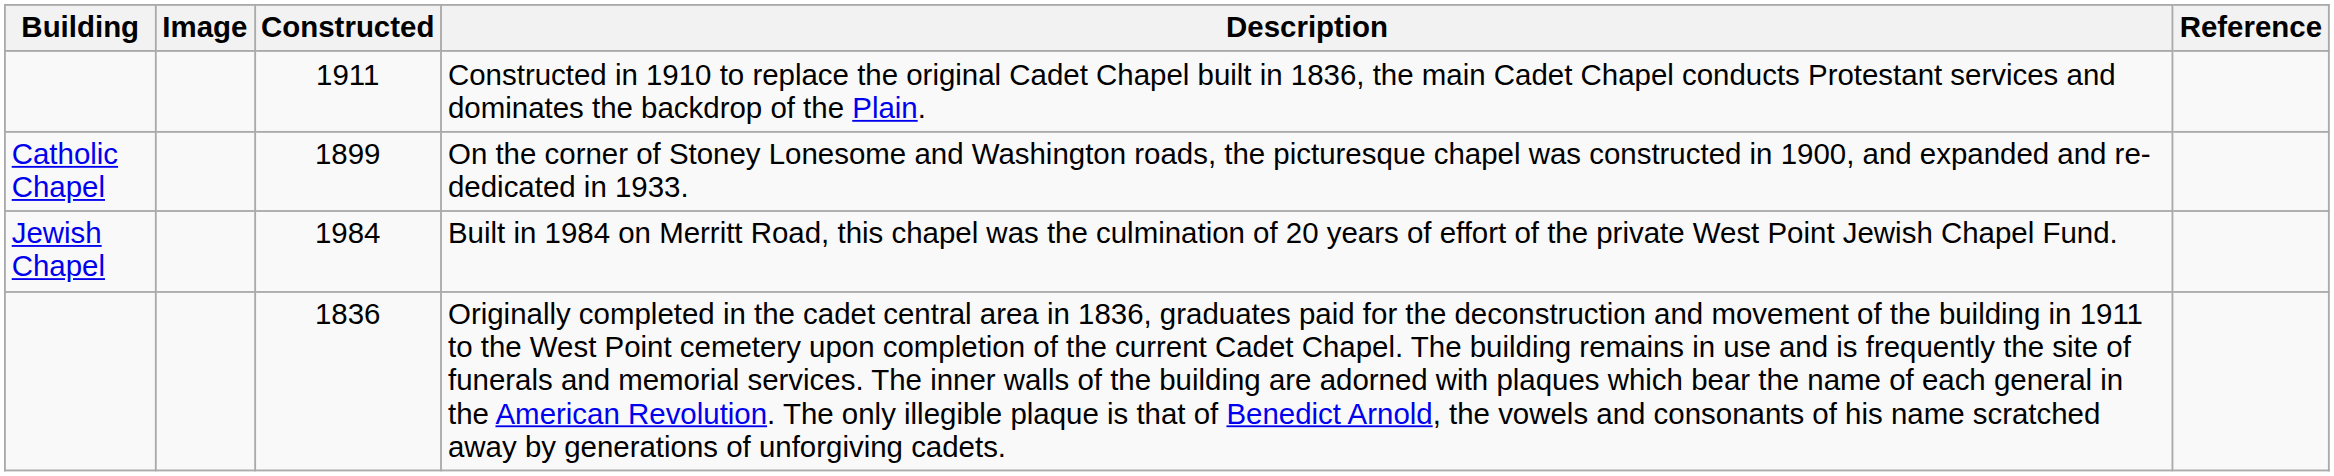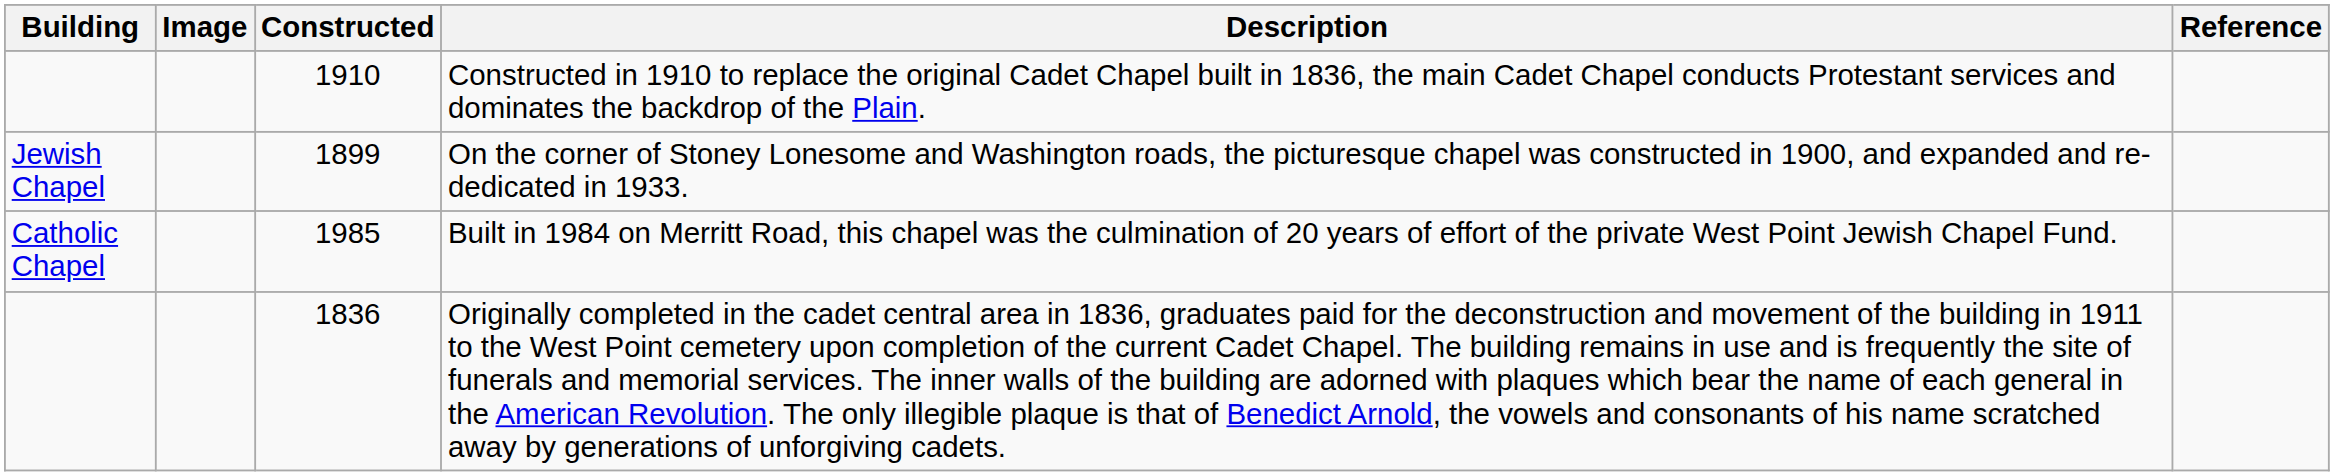(348, 74) 1911 -> (348, 74) 1910
(65, 170) Catholic Chapel -> (58, 170) Jewish Chapel
(58, 250) Jewish Chapel -> (65, 250) Catholic Chapel
(348, 234) 1984 -> (348, 234) 1985
